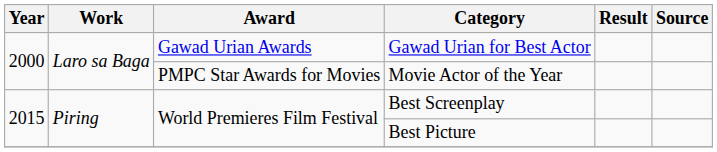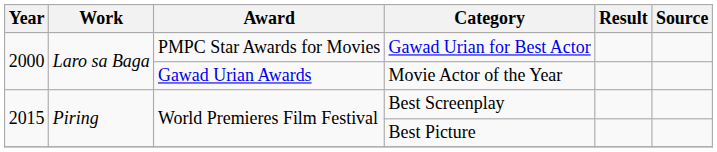(235, 47) Gawad Urian Awards -> (269, 47) PMPC Star Awards for Movies
(269, 75) PMPC Star Awards for Movies -> (235, 75) Gawad Urian Awards
